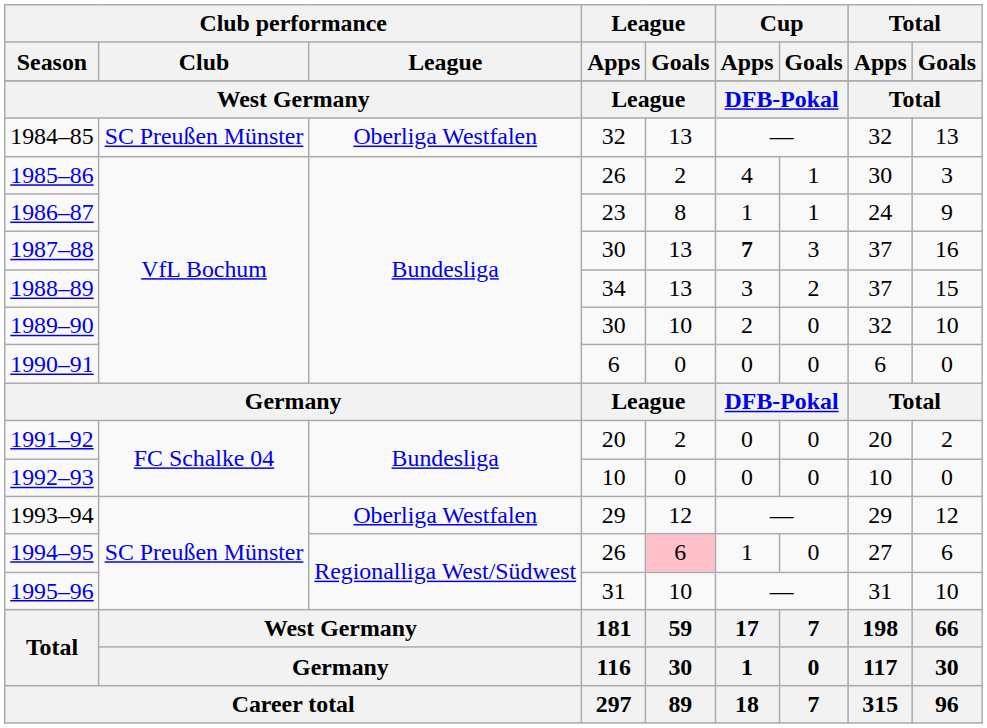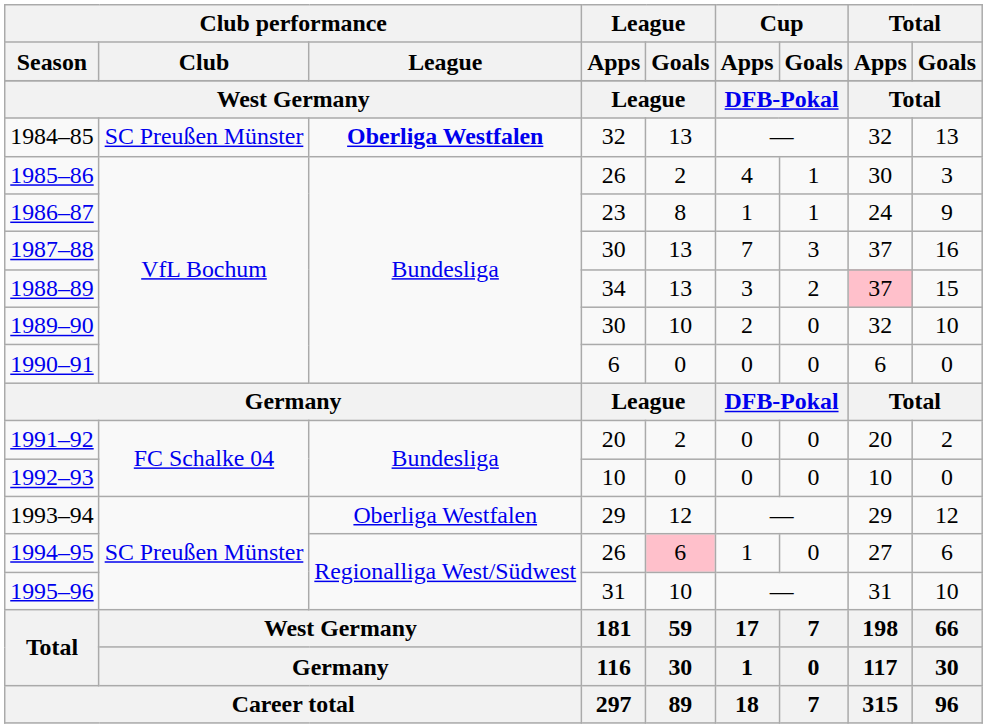(445, 136) normal -> (445, 136) bold
(747, 250) bold -> (747, 250) normal
(880, 288) no background -> (880, 288) pink background
